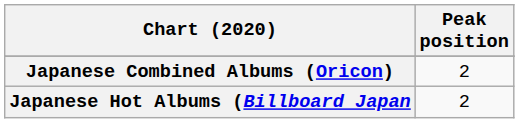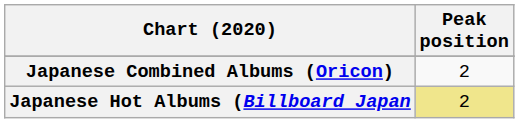(464, 102) no background -> (464, 102) khaki background
